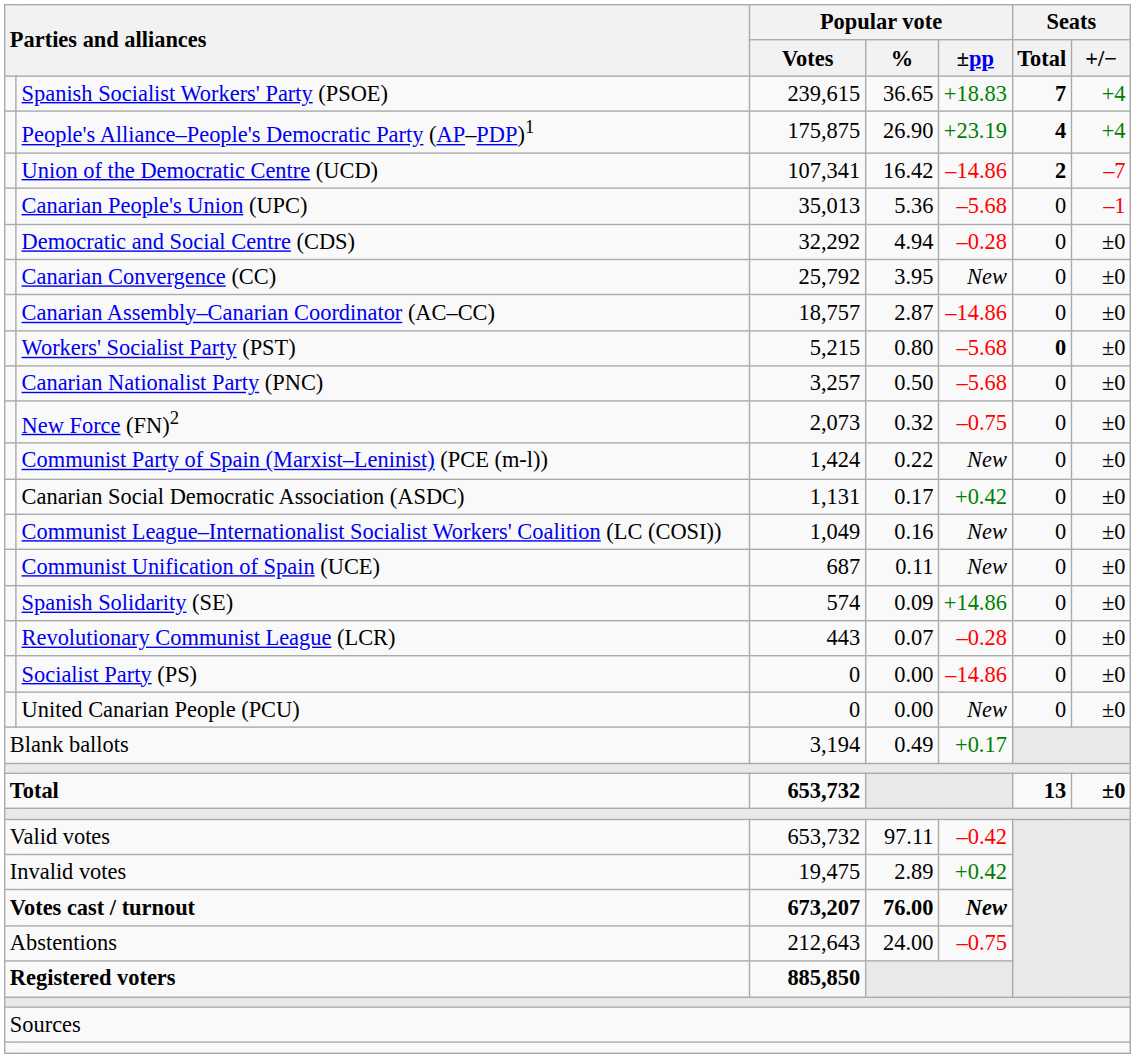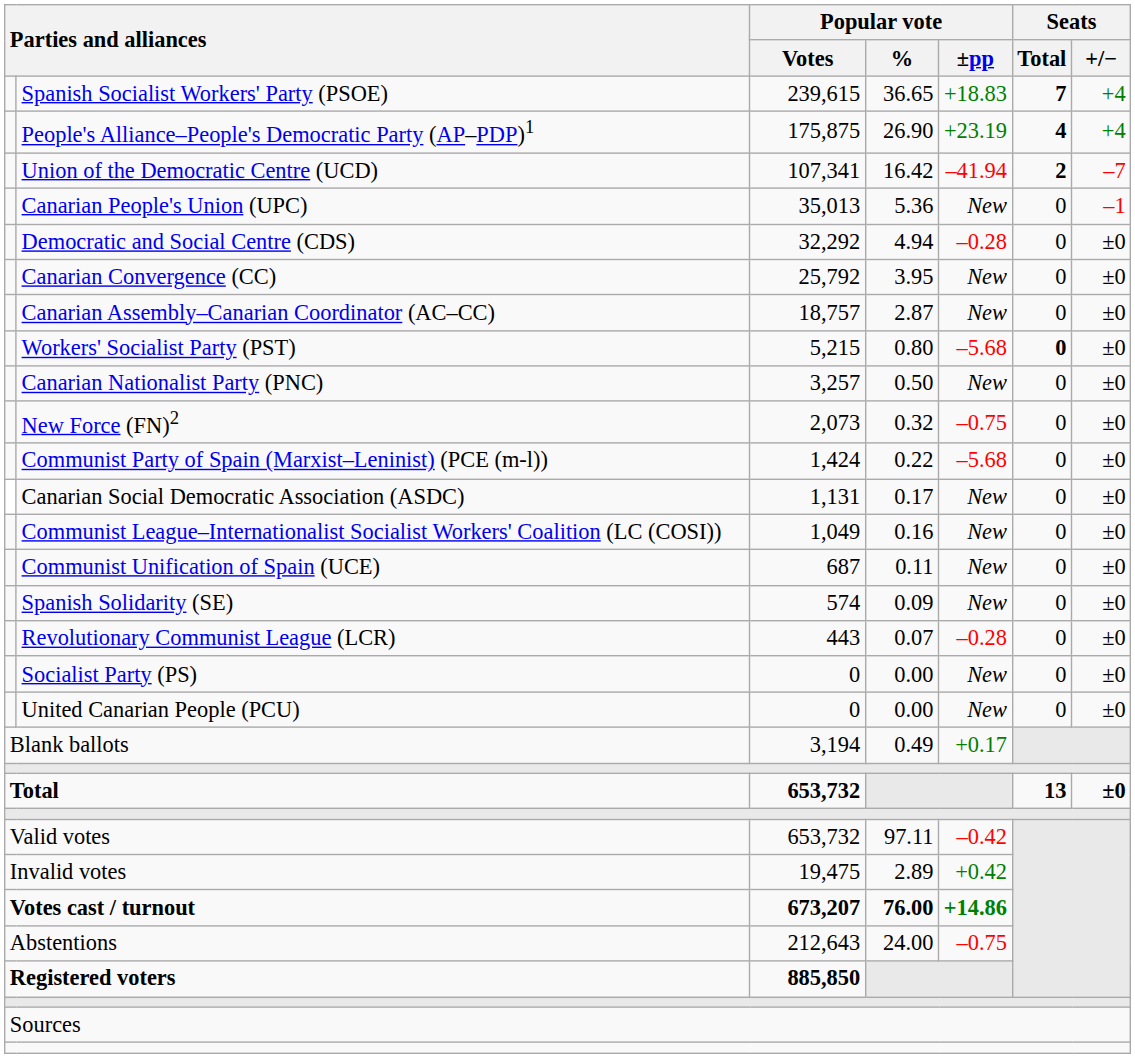(976, 170) –14.86 -> (976, 170) –41.94
(982, 205) –5.68 -> (987, 205) New
(976, 312) –14.86 -> (987, 312) New
(982, 383) –5.68 -> (987, 383) New
(987, 460) New -> (982, 460) –5.68
(981, 496) +0.42 -> (987, 496) New
(975, 602) +14.86 -> (987, 602) New
(976, 673) –14.86 -> (987, 673) New
(986, 907) New -> (975, 907) +14.86
